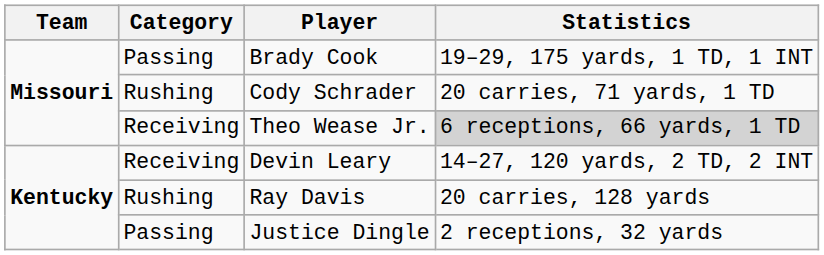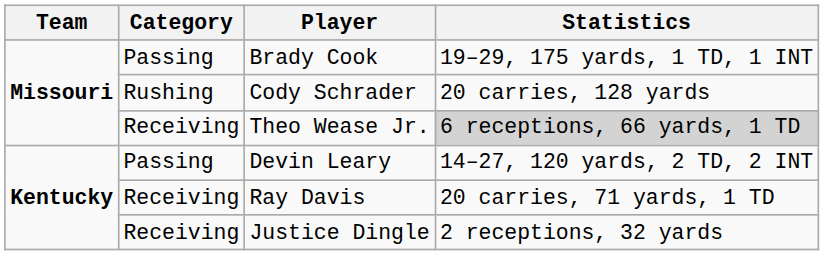(607, 93) 20 carries, 71 yards, 1 TD -> (575, 93) 20 carries, 128 yards
(181, 163) Receiving -> (168, 163) Passing
(168, 198) Rushing -> (181, 198) Receiving
(575, 198) 20 carries, 128 yards -> (607, 198) 20 carries, 71 yards, 1 TD
(168, 233) Passing -> (181, 233) Receiving
